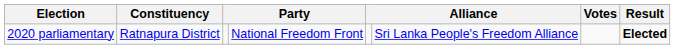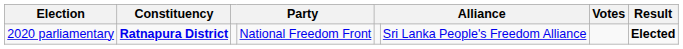(170, 34) normal -> (174, 34) bold
